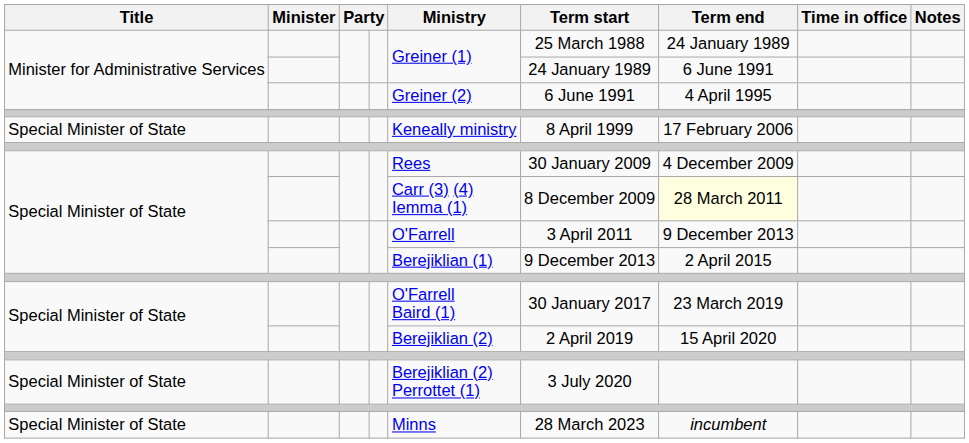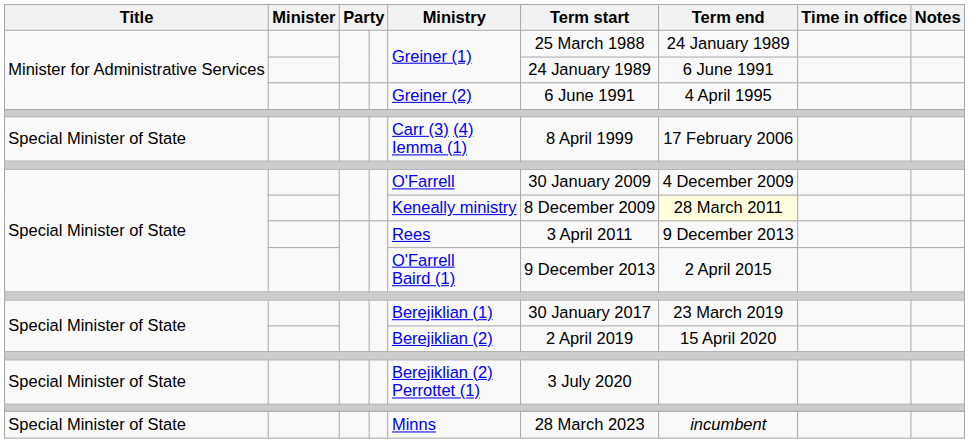(454, 129) Keneally ministry -> (433, 138) Carr (3) (4) Iemma (1)
(411, 163) Rees -> (423, 181) O'Farrell
(433, 198) Carr (3) (4) Iemma (1) -> (454, 208) Keneally ministry
(423, 234) O'Farrell -> (411, 234) Rees
(442, 260) Berejiklian (1) -> (424, 269) O'Farrell Baird (1)
(424, 303) O'Farrell Baird (1) -> (442, 312) Berejiklian (1)
